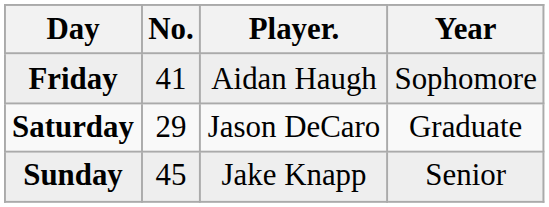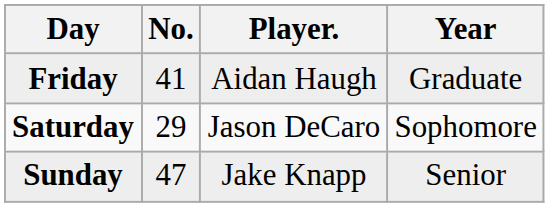(466, 77) Sophomore -> (466, 77) Graduate
(466, 126) Graduate -> (466, 126) Sophomore
(171, 175) 45 -> (171, 175) 47
